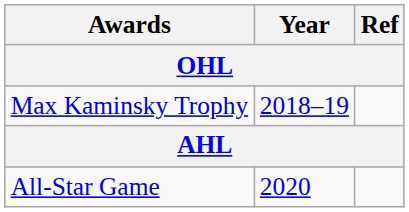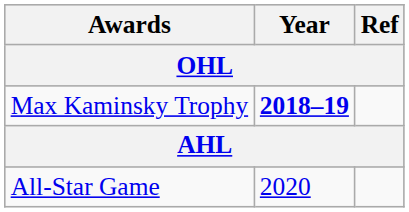(304, 105) normal -> (304, 105) bold
